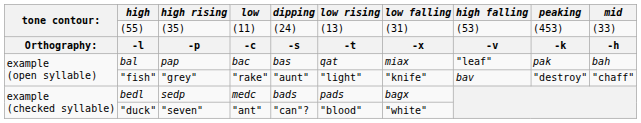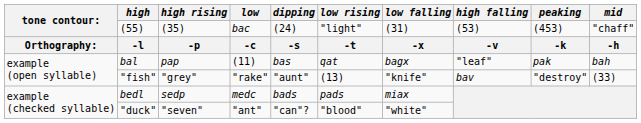(244, 29) (11) -> (241, 29) bac
(332, 29) (13) -> (341, 29) "light"
(604, 29) (33) -> (613, 29) "chaff"
(241, 61) bac -> (244, 61) (11)
(397, 61) miax -> (397, 61) bagx
(341, 78) "light" -> (332, 78) (13)
(613, 78) "chaff" -> (604, 78) (33)
(397, 94) bagx -> (397, 94) miax
